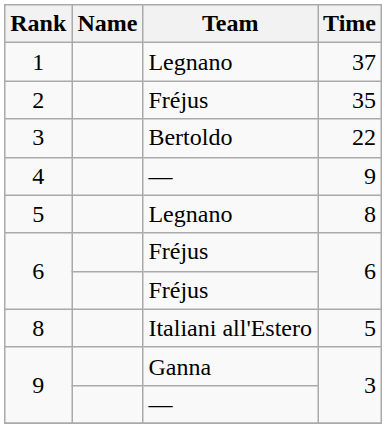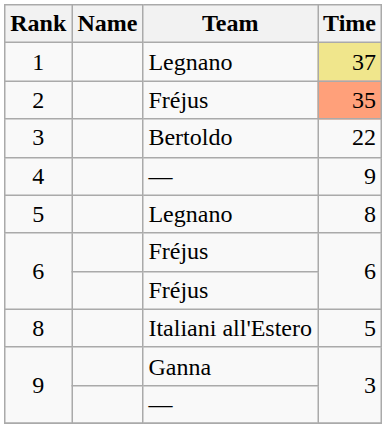(364, 61) no background -> (364, 61) khaki background
(364, 99) no background -> (364, 99) lightsalmon background
